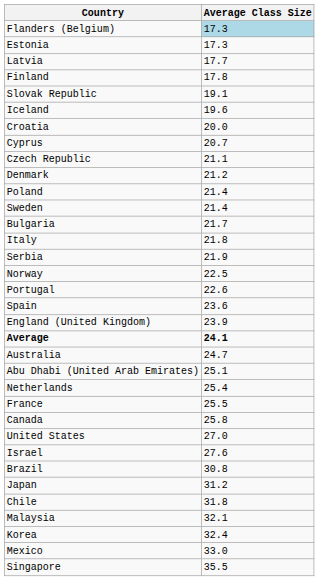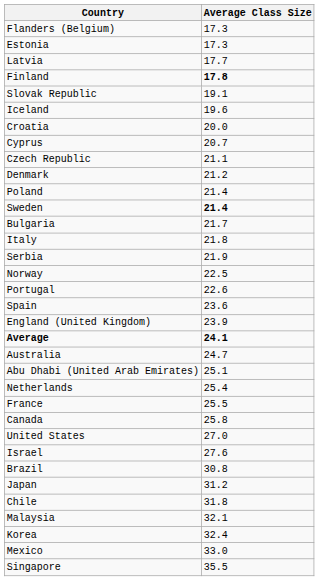(216, 29) lightblue background -> (216, 29) no background
(216, 78) normal -> (216, 78) bold
(216, 208) normal -> (216, 208) bold
